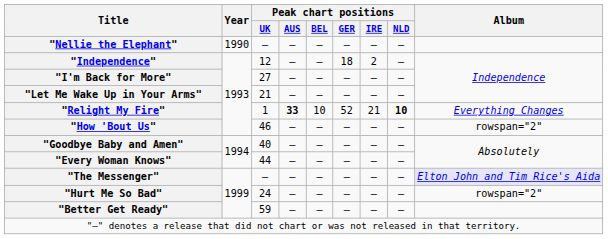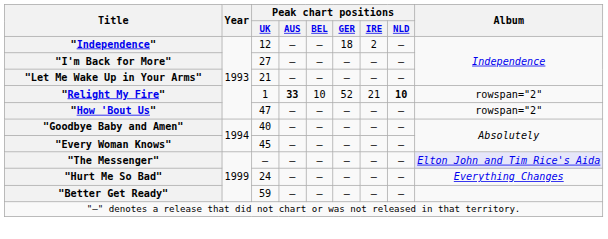- row: (113, 45)
(509, 111) Everything Changes -> (509, 94) rowspan="2"
(265, 127) 46 -> (265, 111) 47
(265, 160) 44 -> (265, 144) 45
(509, 193) rowspan="2" -> (509, 177) Everything Changes
